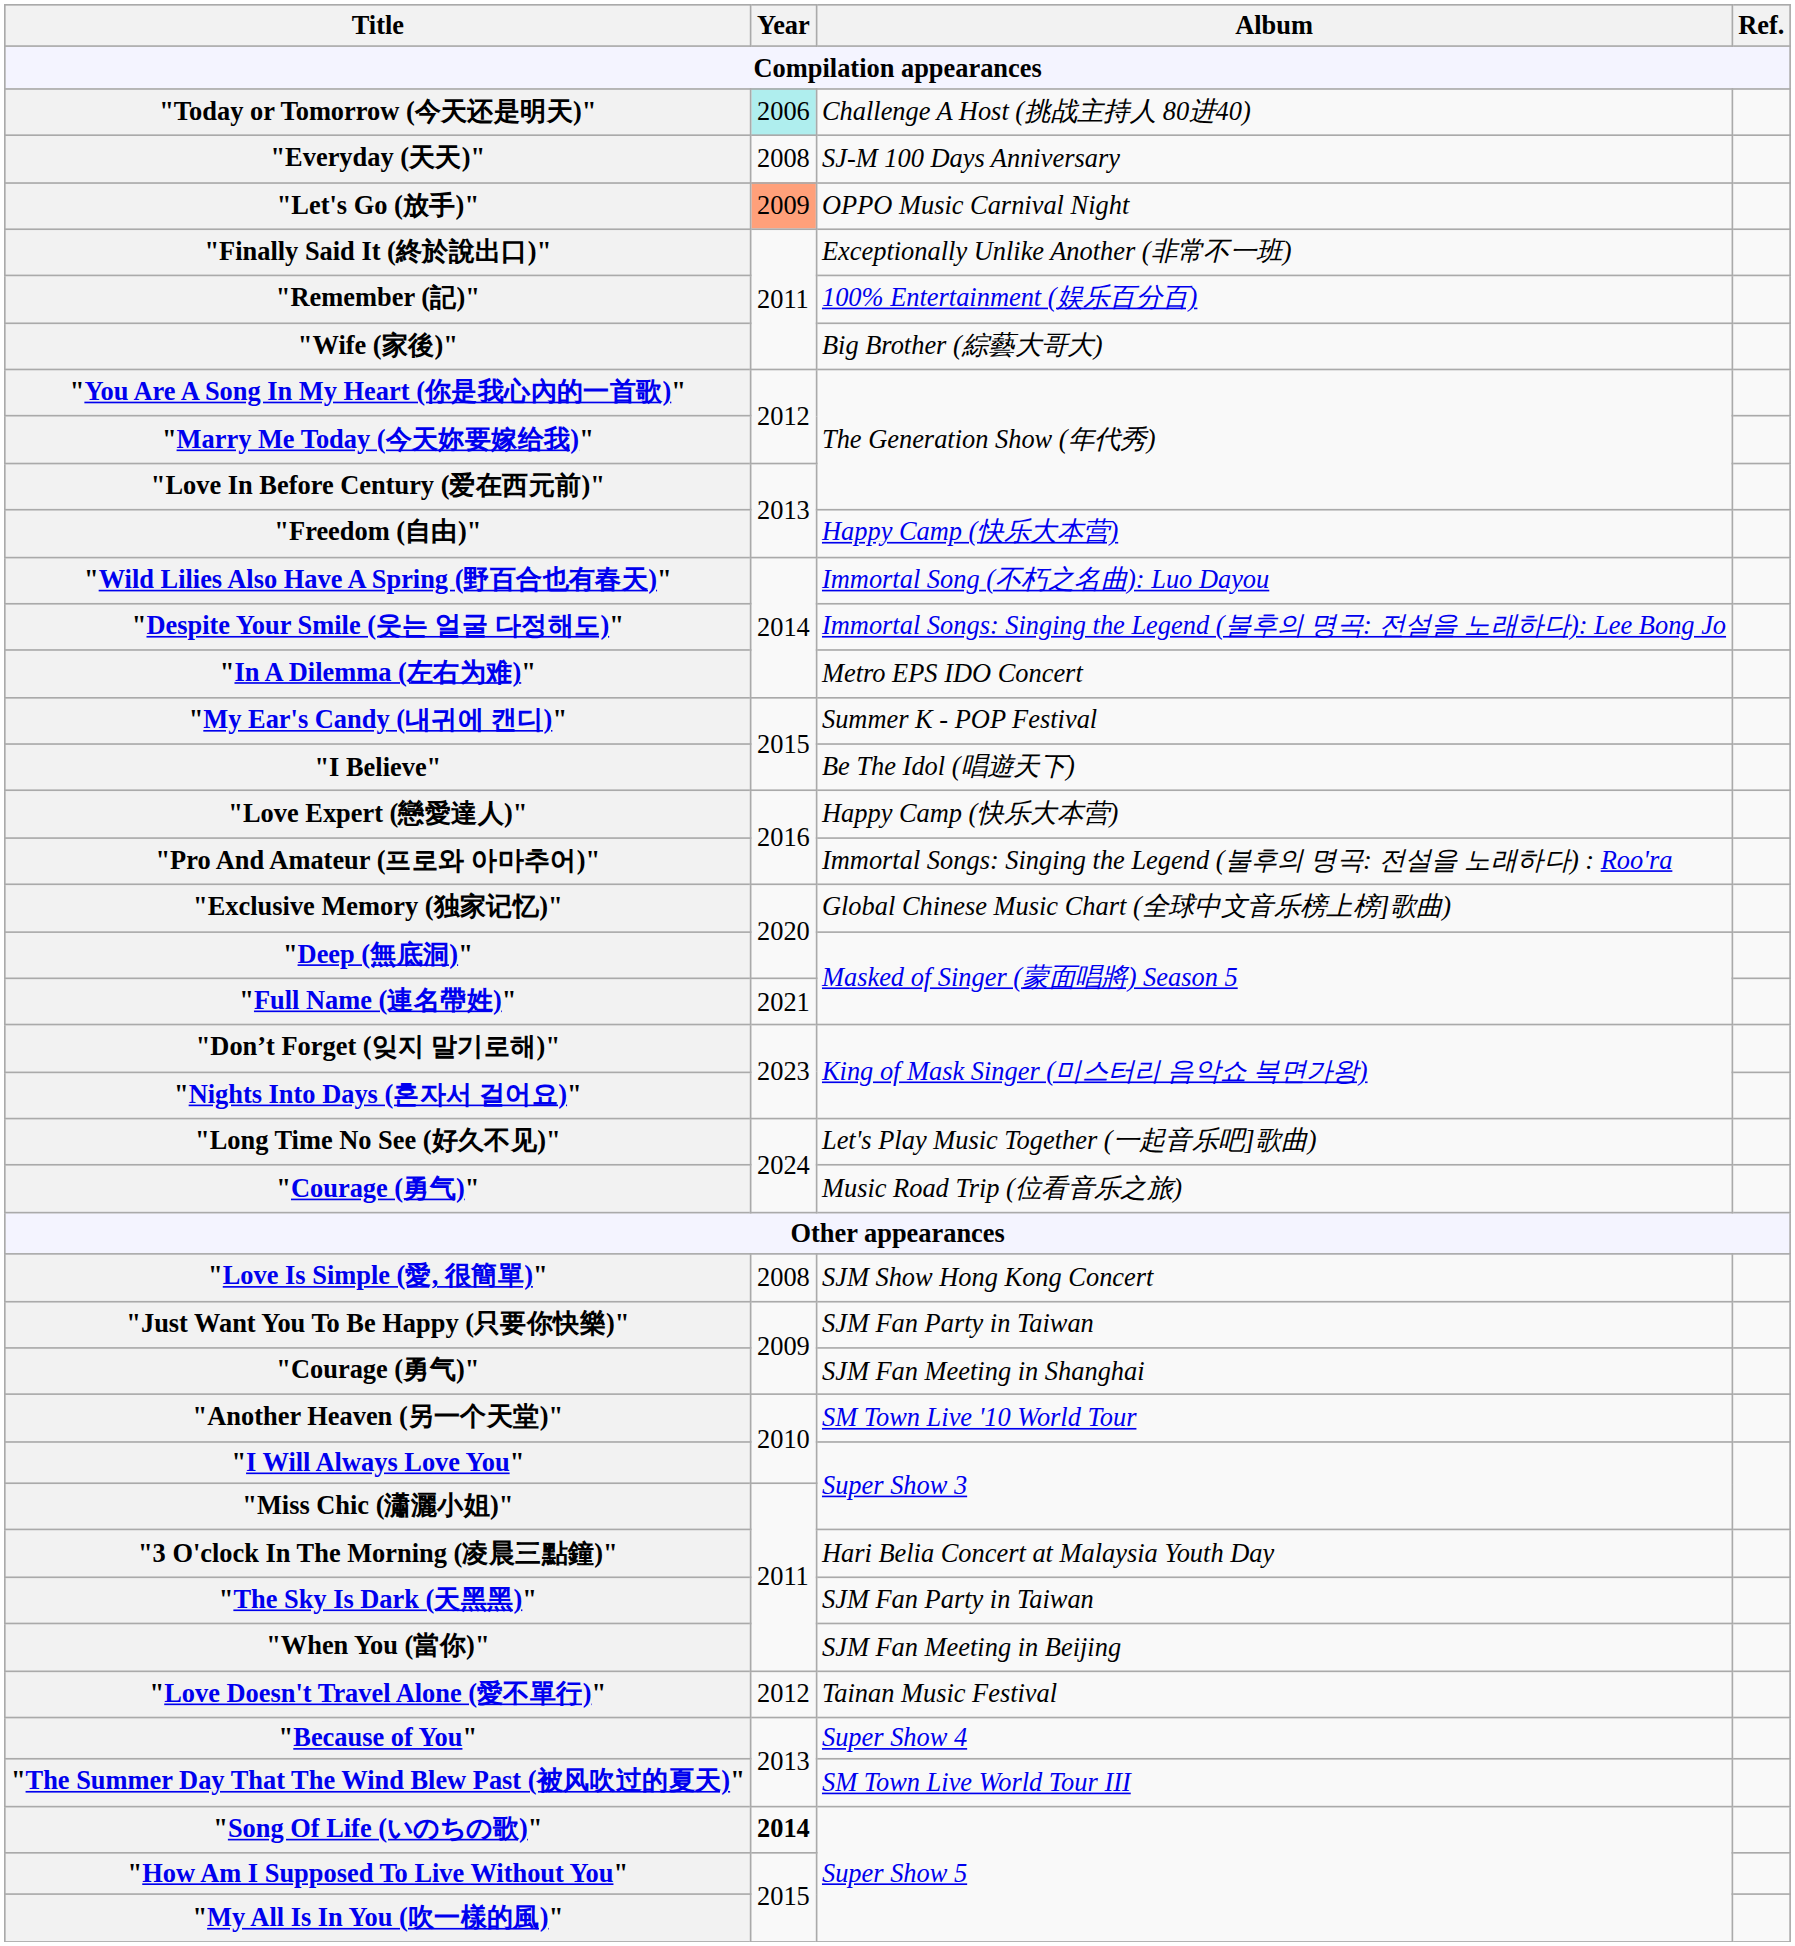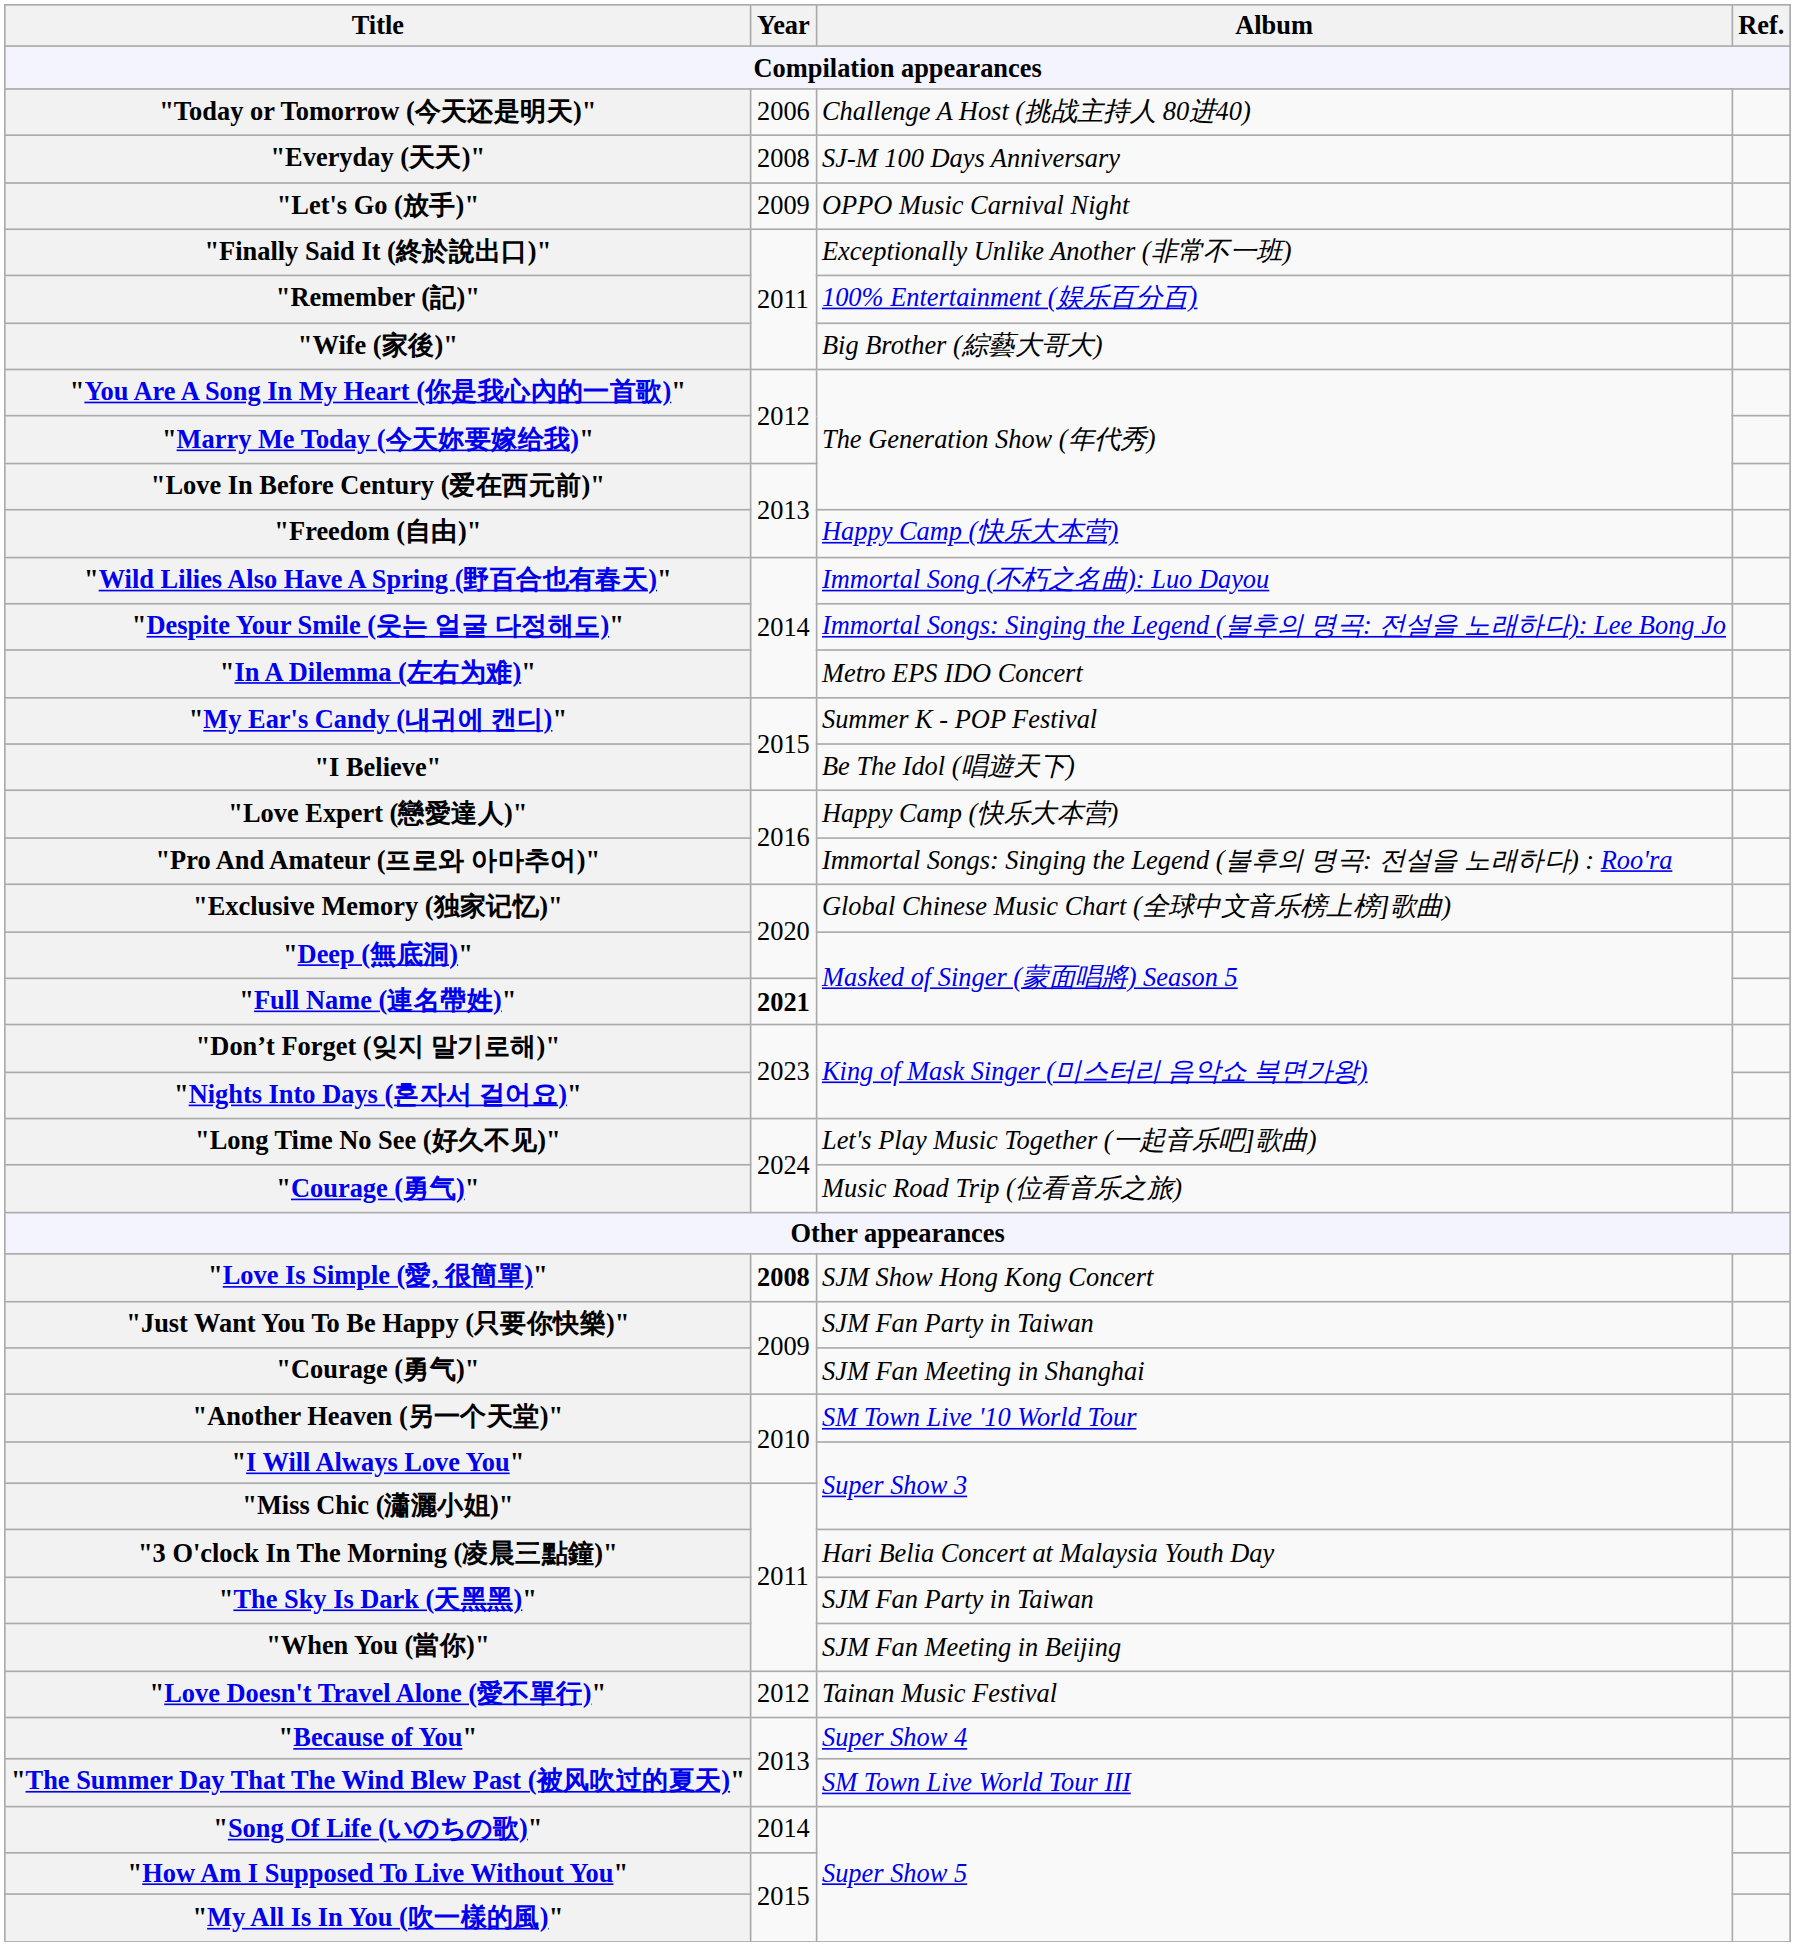(783, 111) paleturquoise background -> (783, 111) no background
(783, 205) lightsalmon background -> (783, 205) no background
(783, 1001) normal -> (783, 1001) bold
(783, 1277) normal -> (783, 1277) bold
(783, 1829) bold -> (783, 1829) normal
